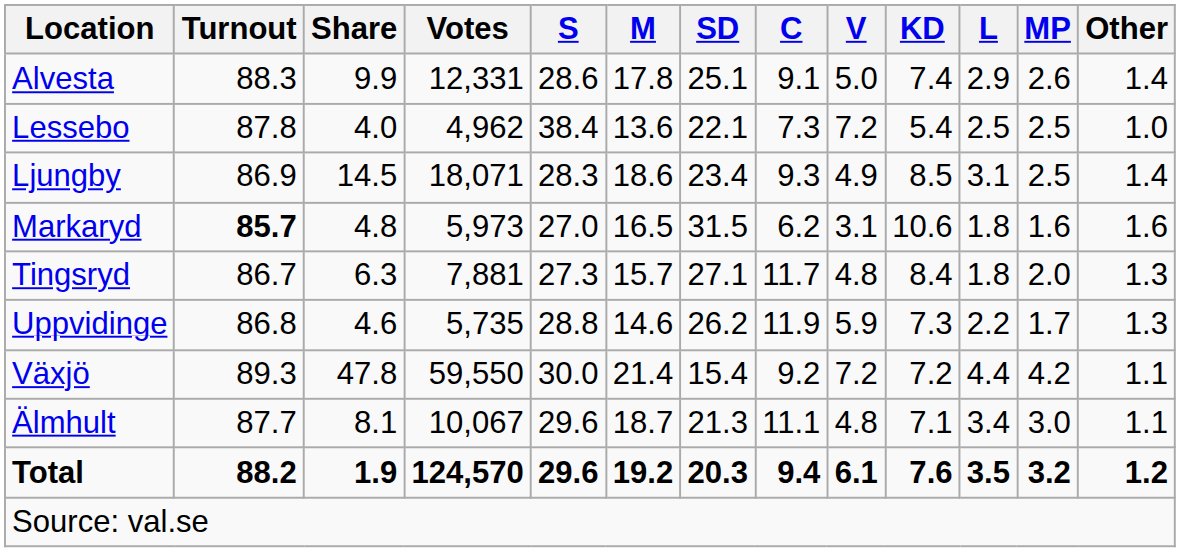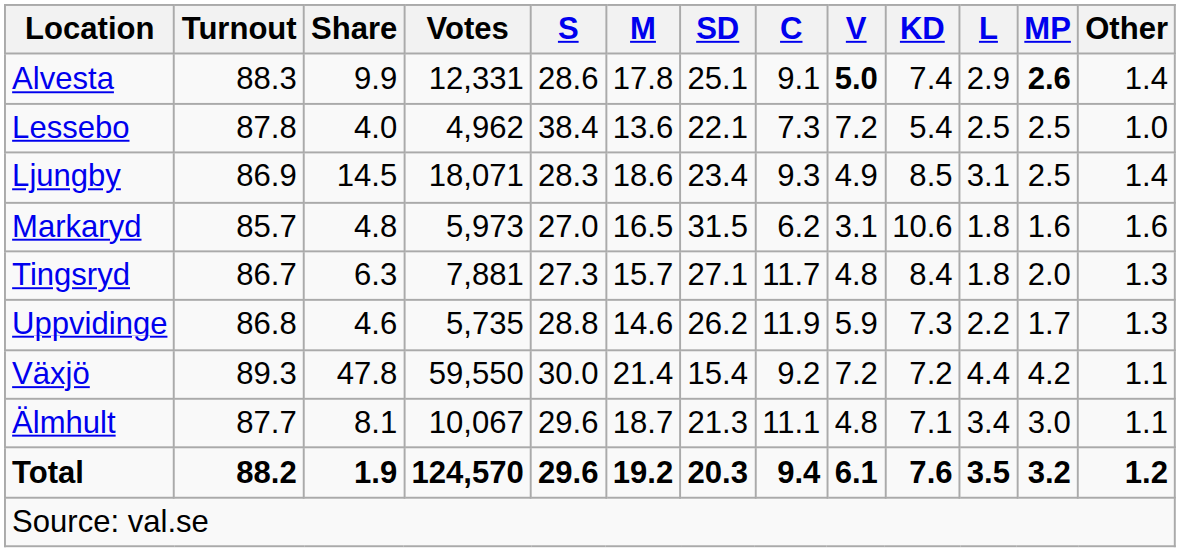(856, 78) normal -> (856, 78) bold
(1049, 78) normal -> (1049, 78) bold
(266, 226) bold -> (266, 226) normal
